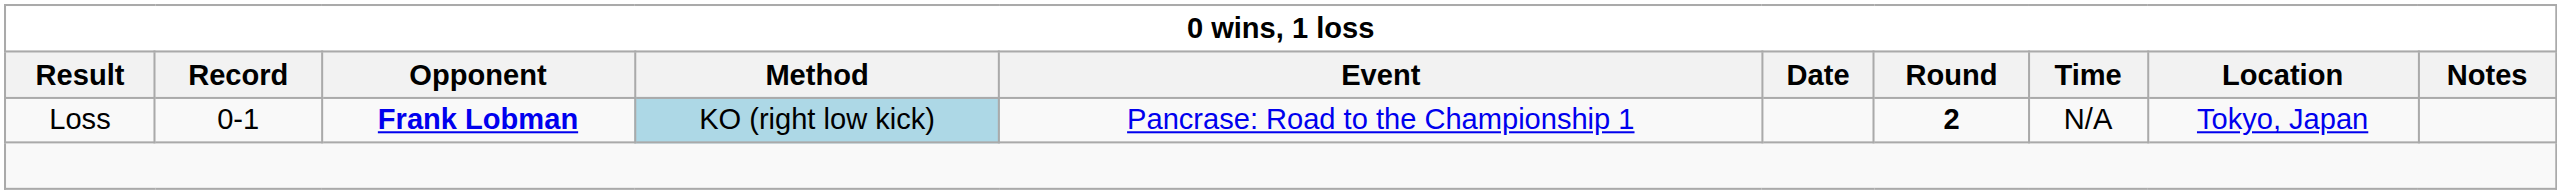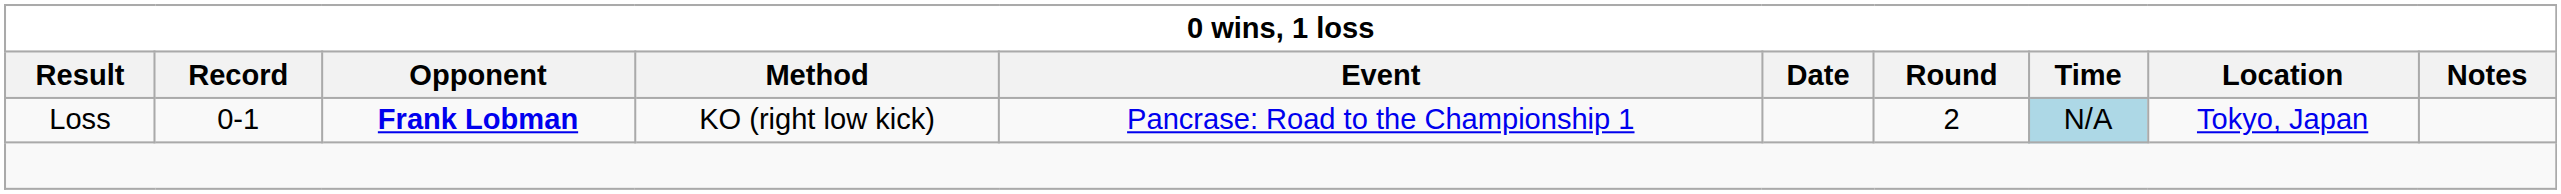(817, 120) lightblue background -> (817, 120) no background
(1952, 120) bold -> (1952, 120) normal
(2088, 120) no background -> (2088, 120) lightblue background
